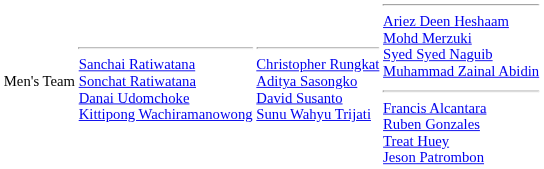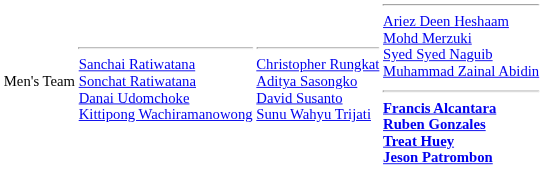(461, 128) normal -> (461, 128) bold
